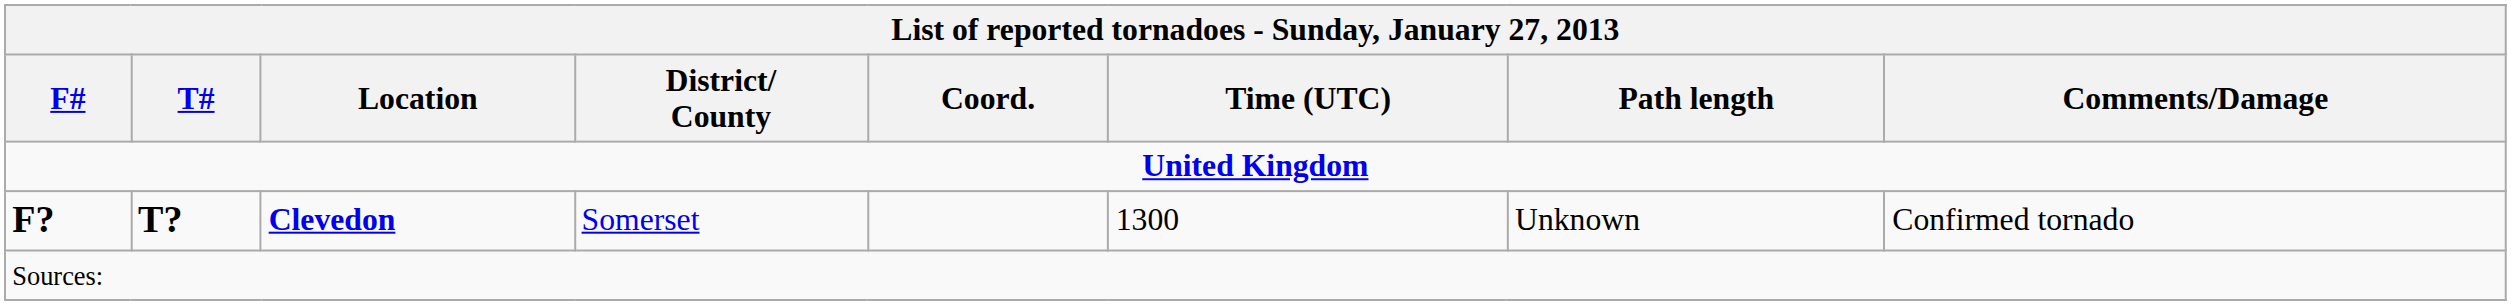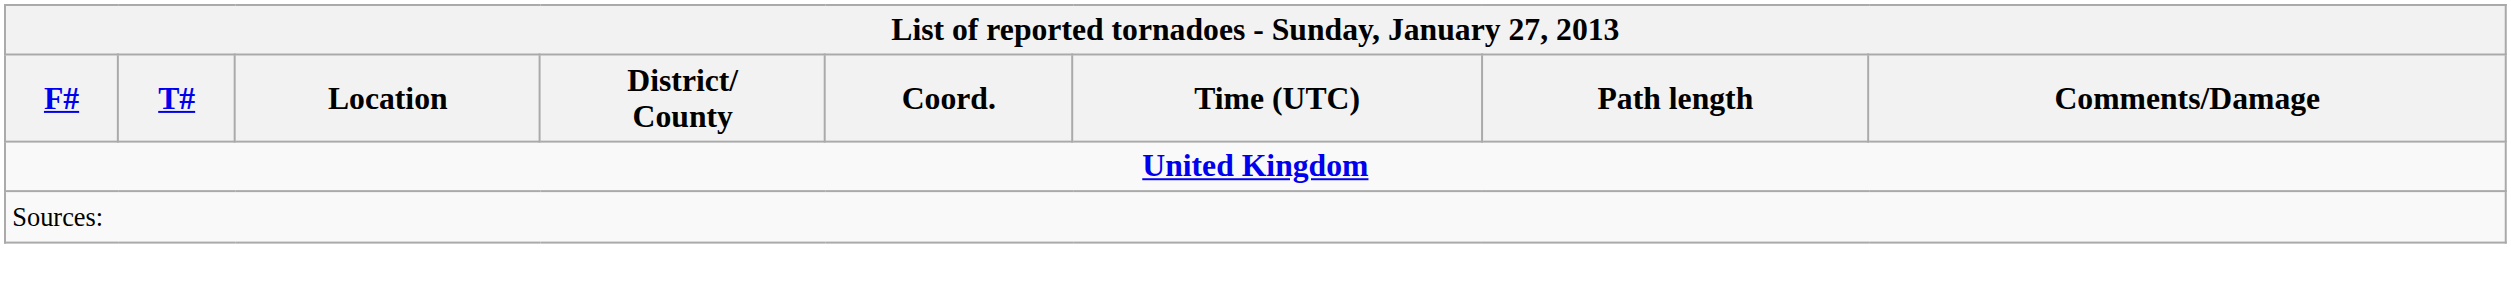- row: (33, 219)
